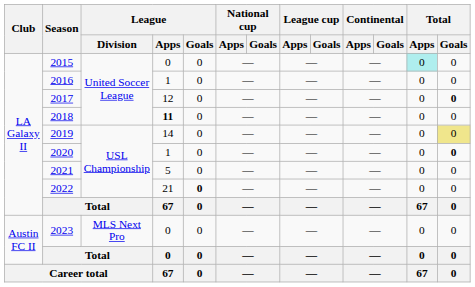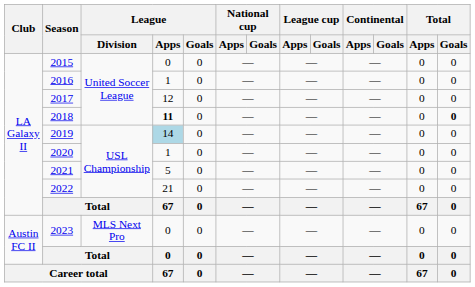(422, 62) paleturquoise background -> (422, 62) no background
(454, 98) bold -> (454, 98) normal
(454, 116) normal -> (454, 116) bold
(168, 134) no background -> (168, 134) lightblue background
(454, 134) khaki background -> (454, 134) no background
(454, 152) bold -> (454, 152) normal
(200, 188) bold -> (200, 188) normal
